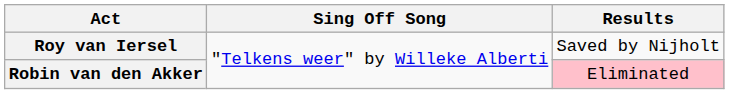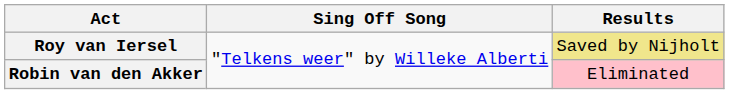(638, 46) no background -> (638, 46) khaki background
